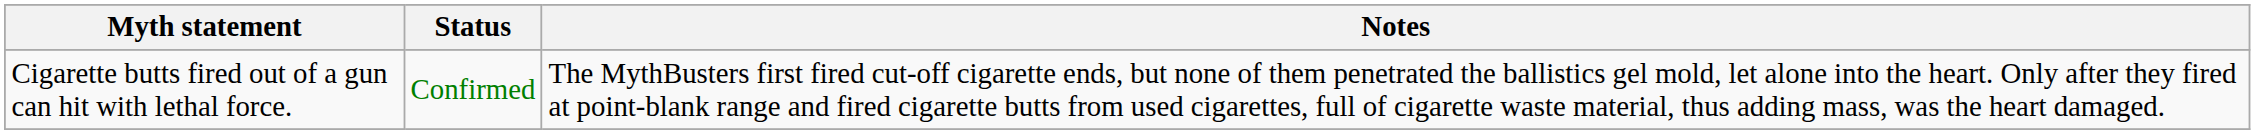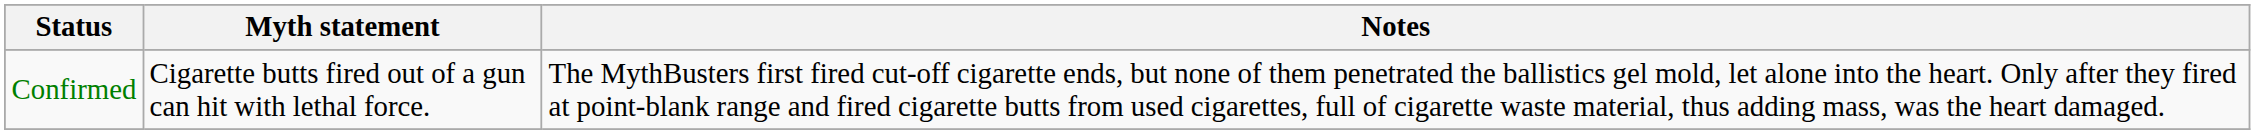columns swapped: (204, 27) <-> (473, 27)
